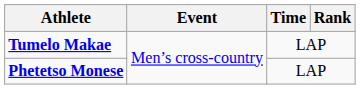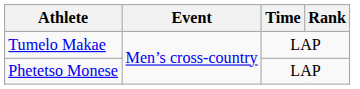(60, 44) bold -> (57, 44) normal
(66, 71) bold -> (63, 71) normal
